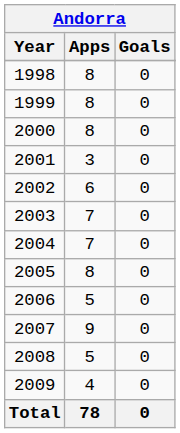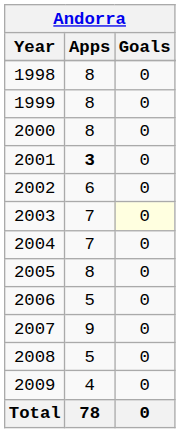(90, 160) normal -> (90, 160) bold
(145, 216) no background -> (145, 216) lightyellow background
